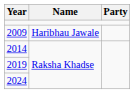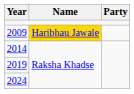(65, 33) no background -> (65, 33) gold background
